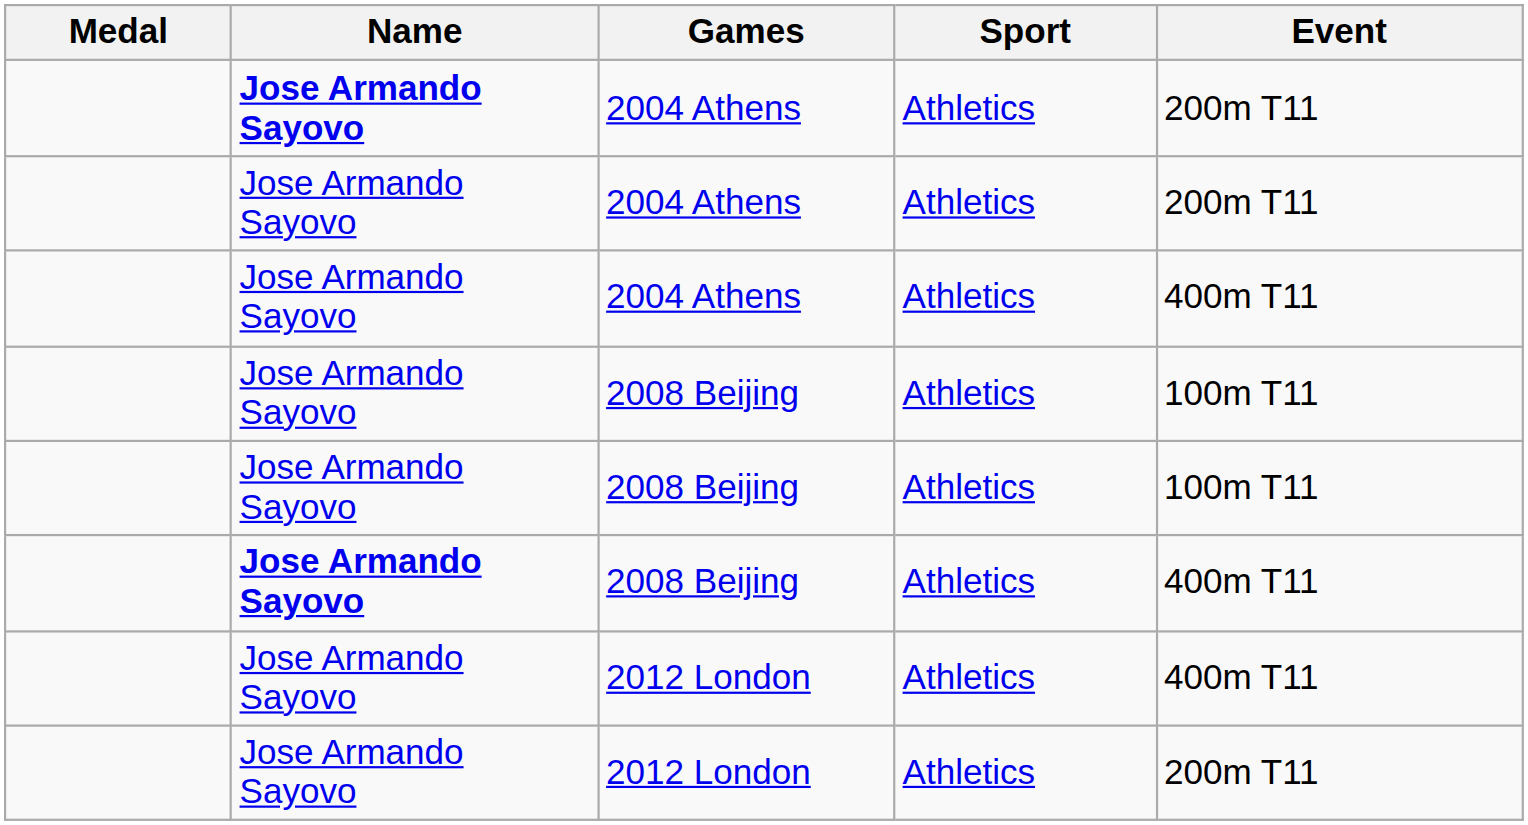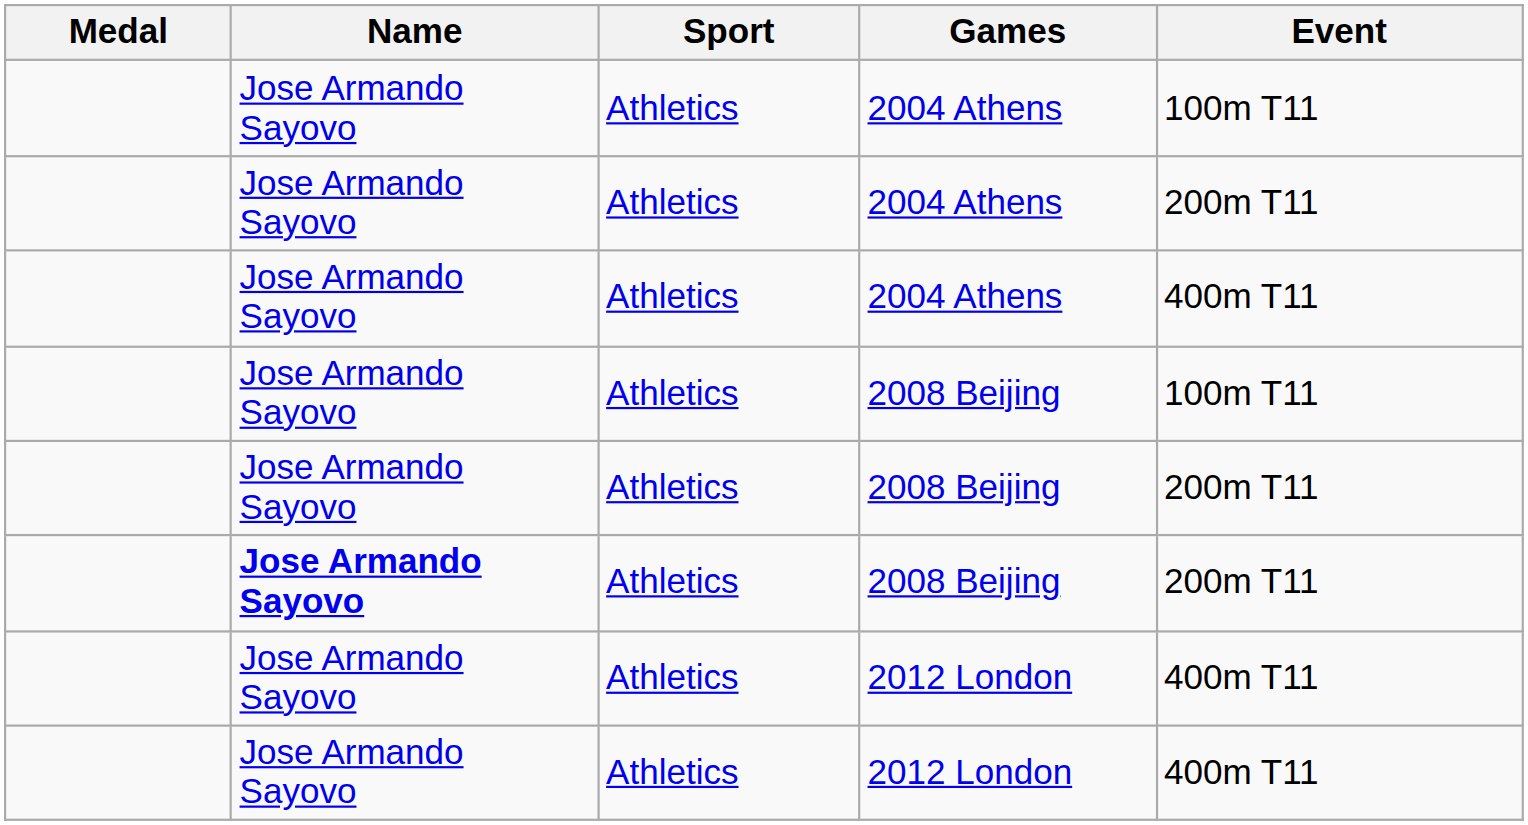columns swapped: (746, 32) <-> (1025, 32)
(361, 107) bold -> (352, 107) normal
(1241, 107) 200m T11 -> (1241, 107) 100m T11
(1241, 487) 100m T11 -> (1241, 487) 200m T11
(1241, 582) 400m T11 -> (1241, 582) 200m T11
(1241, 772) 200m T11 -> (1241, 772) 400m T11
